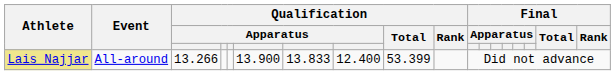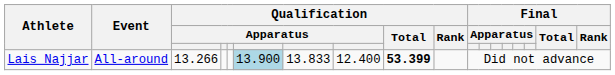(48, 59) khaki background -> (48, 59) no background
(258, 59) no background -> (258, 59) lightblue background
(409, 59) normal -> (409, 59) bold
